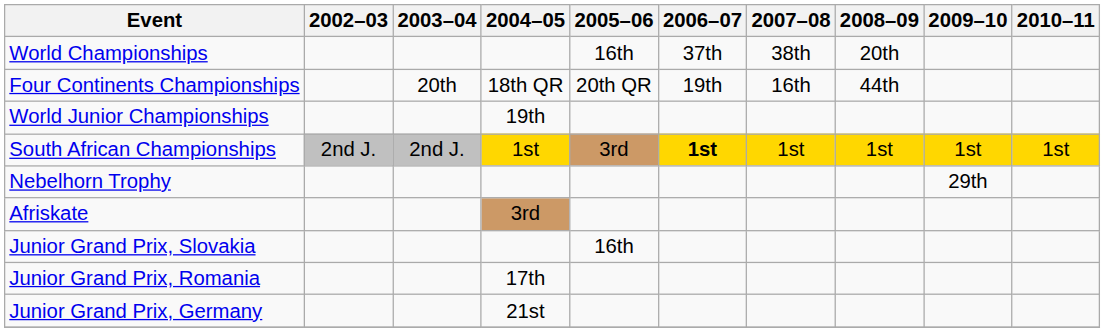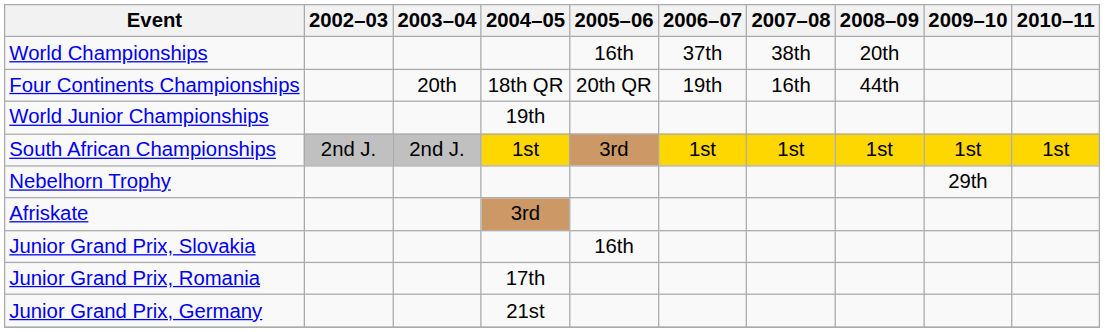(702, 149) bold -> (702, 149) normal
